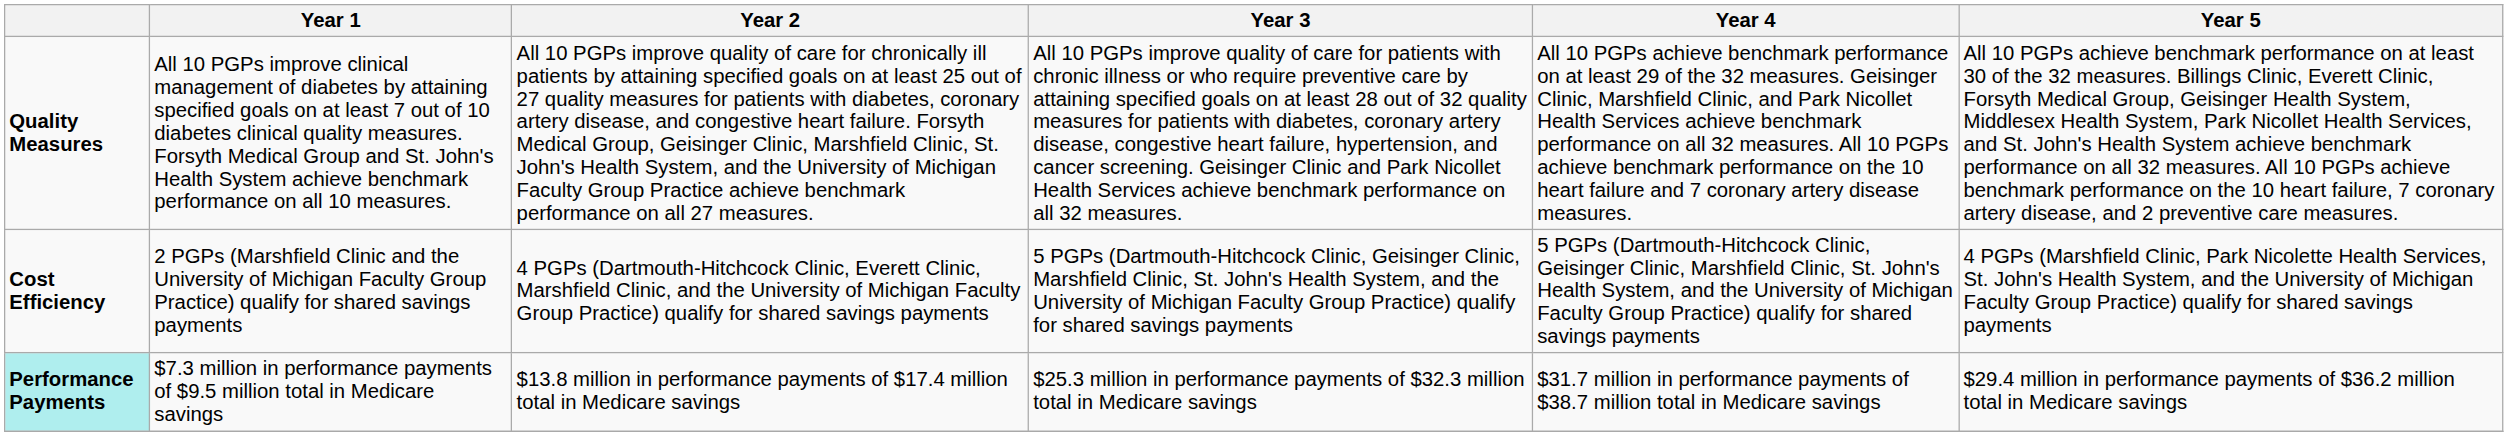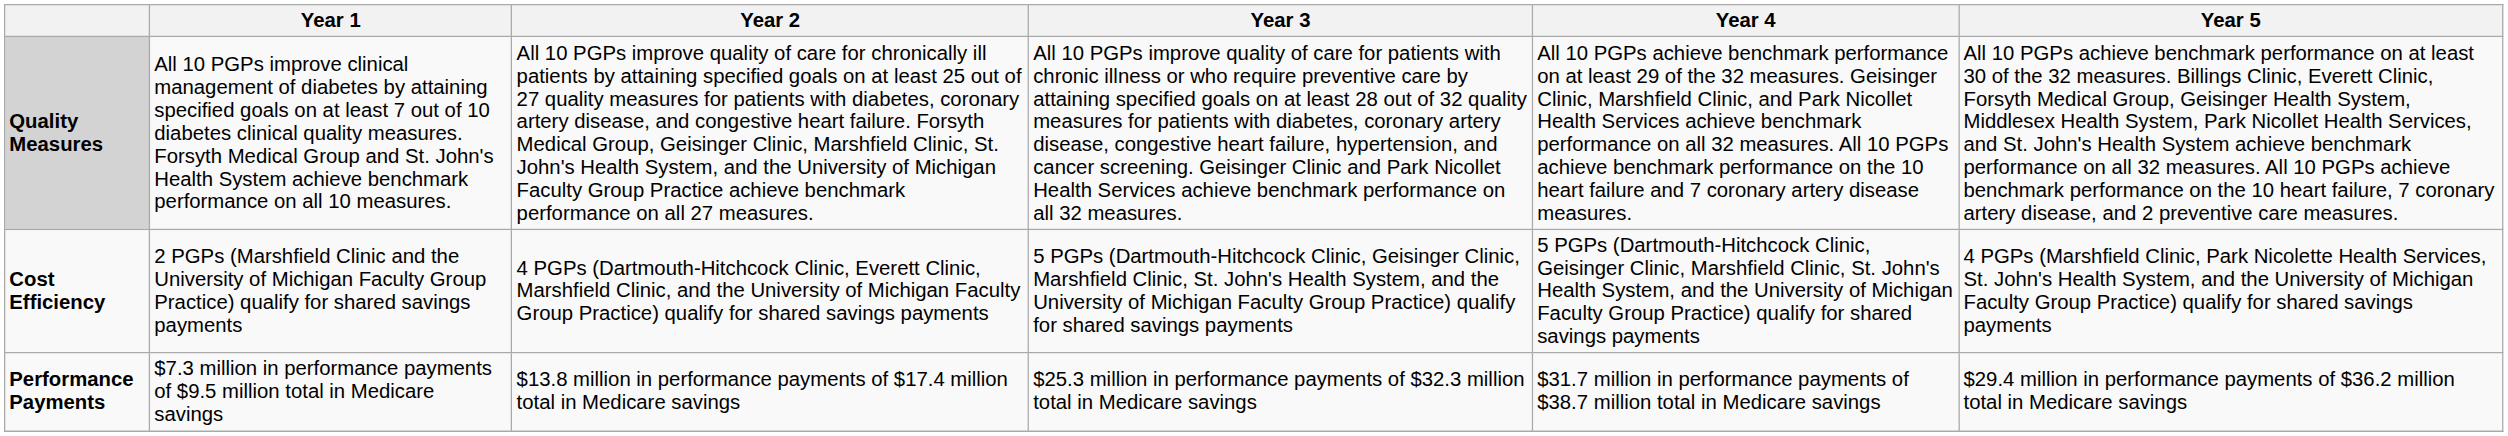(56, 132) no background -> (56, 132) lightgrey background
(71, 391) paleturquoise background -> (71, 391) no background
